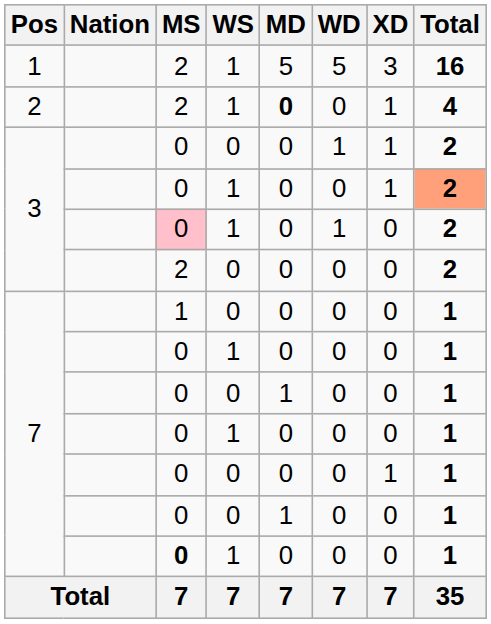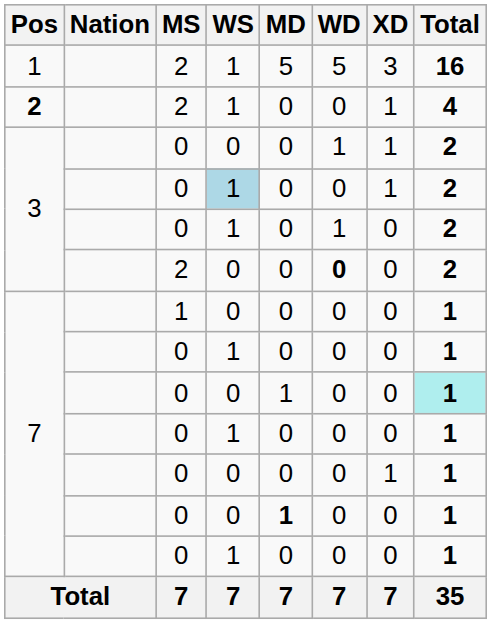(34, 106) normal -> (34, 106) bold
(286, 106) bold -> (286, 106) normal
(233, 188) no background -> (233, 188) lightblue background
(450, 188) lightsalmon background -> (450, 188) no background
(181, 229) pink background -> (181, 229) no background
(339, 270) normal -> (339, 270) bold
(450, 392) no background -> (450, 392) paleturquoise background
(286, 515) normal -> (286, 515) bold
(181, 556) bold -> (181, 556) normal
